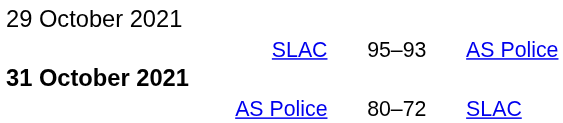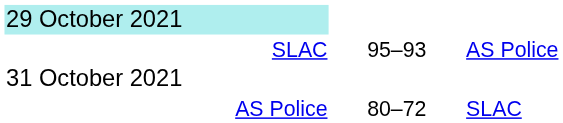(94, 19) no background -> (94, 19) paleturquoise background
(97, 78) bold -> (94, 78) normal
